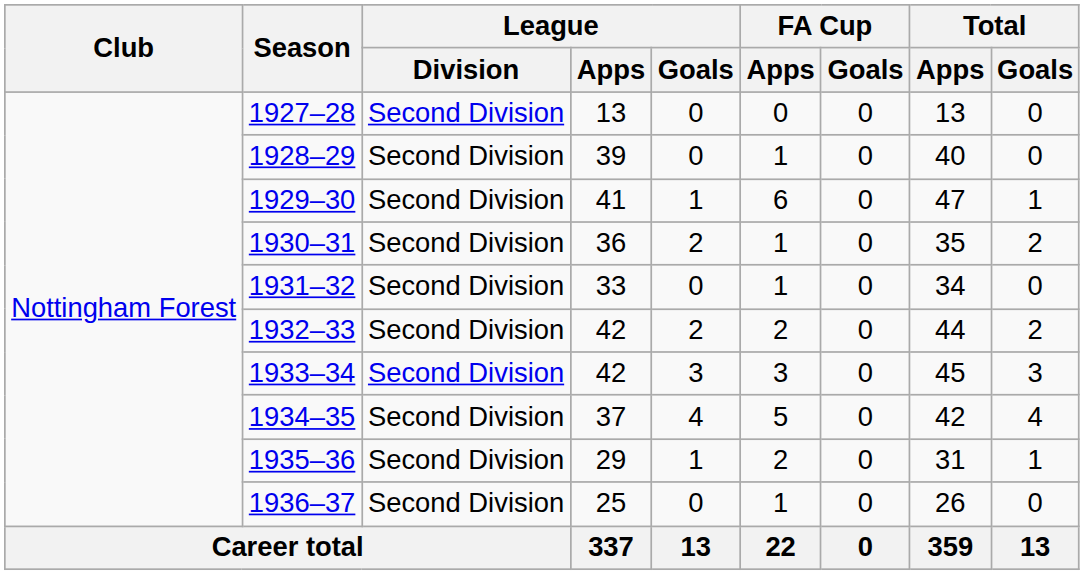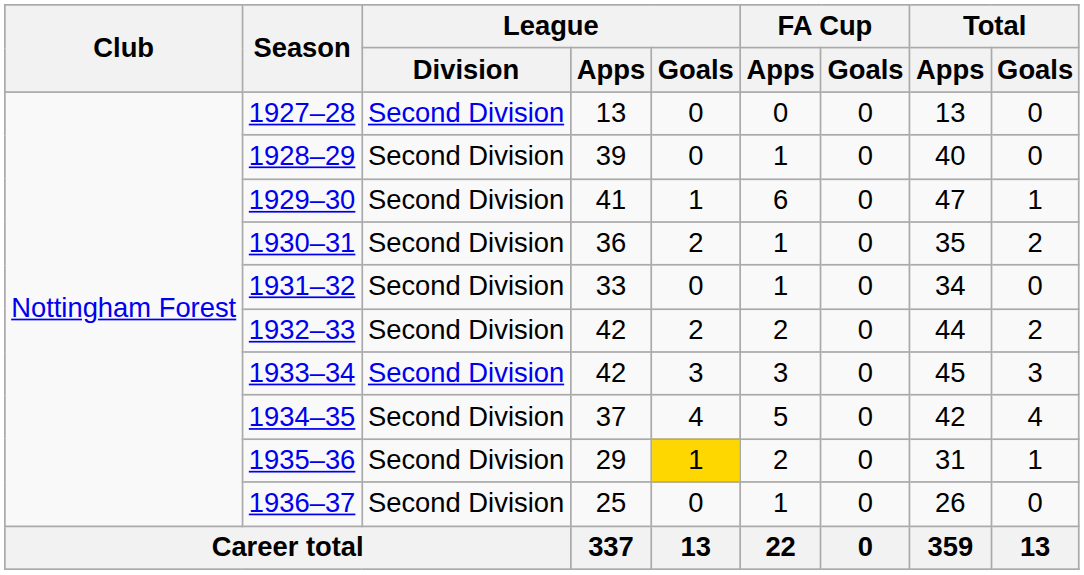(696, 460) no background -> (696, 460) gold background
